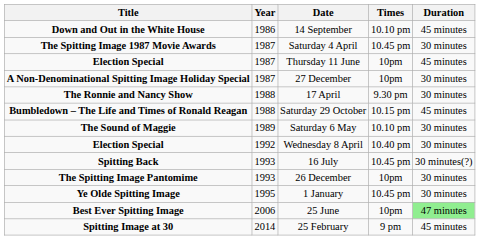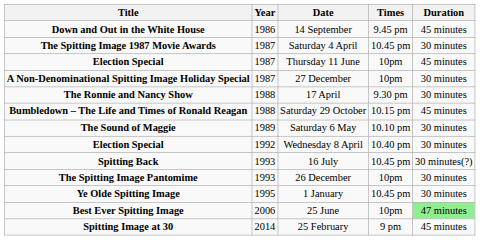(391, 29) 10.10 pm -> (391, 29) 9.45 pm
